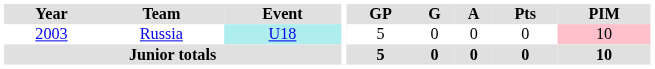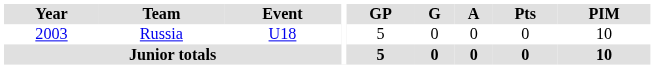(282, 34) paleturquoise background -> (282, 34) no background
(604, 34) pink background -> (604, 34) no background
